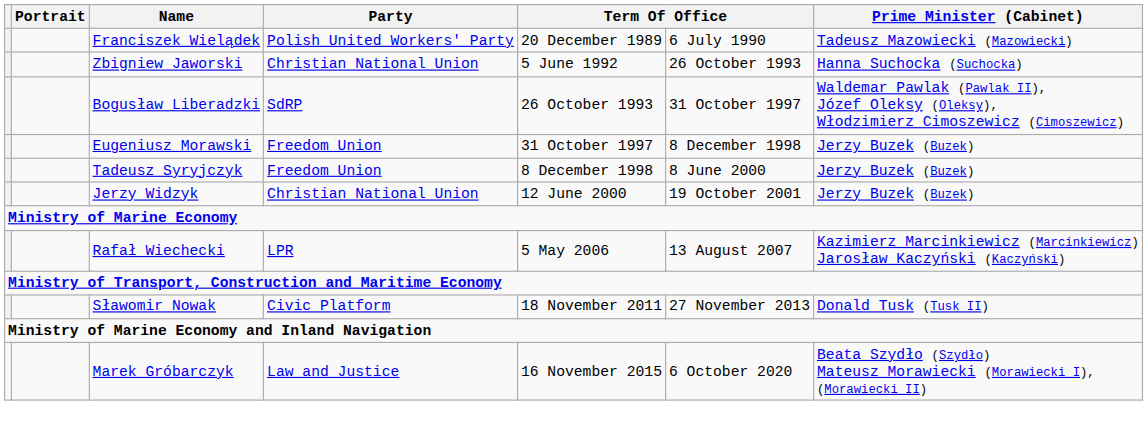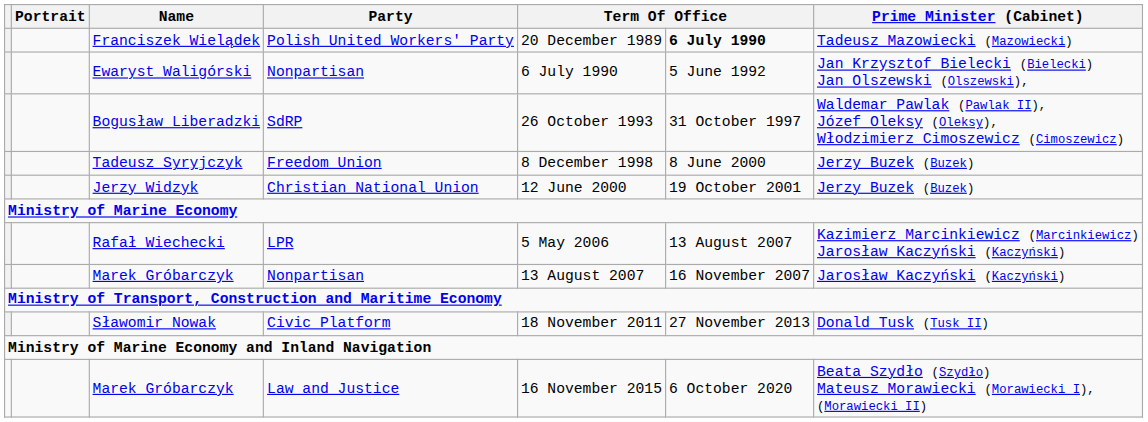(717, 40) normal -> (717, 40) bold
+ row: (172, 73)
- row: (168, 64)
- row: (172, 146)
+ row: (163, 276)
